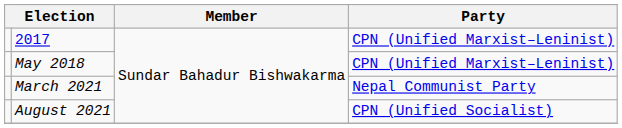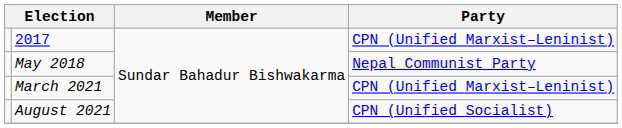(483, 64) CPN (Unified Marxist–Leninist) -> (444, 64) Nepal Communist Party
(444, 88) Nepal Communist Party -> (483, 88) CPN (Unified Marxist–Leninist)
